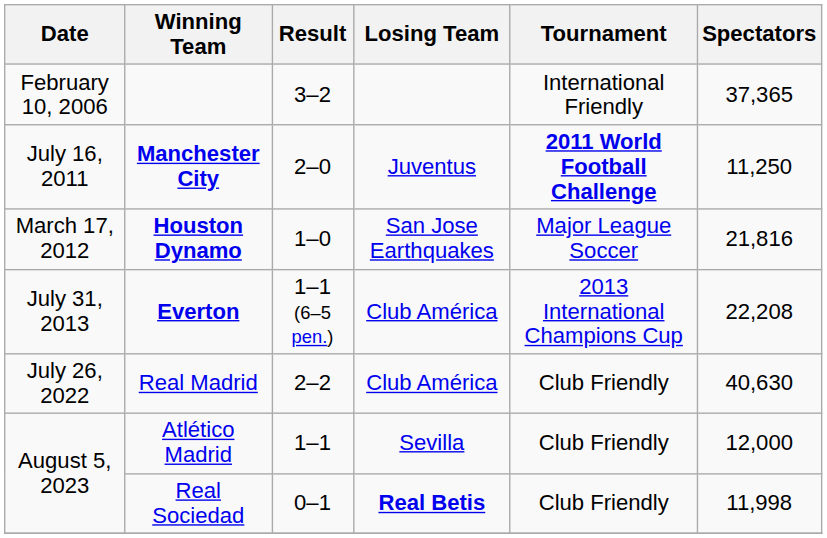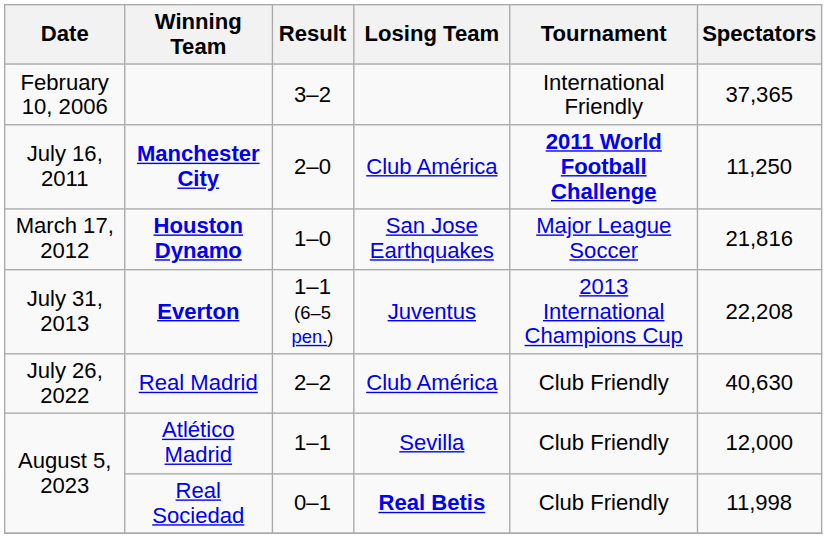(432, 166) Juventus -> (432, 166) Club América
(432, 311) Club América -> (432, 311) Juventus
